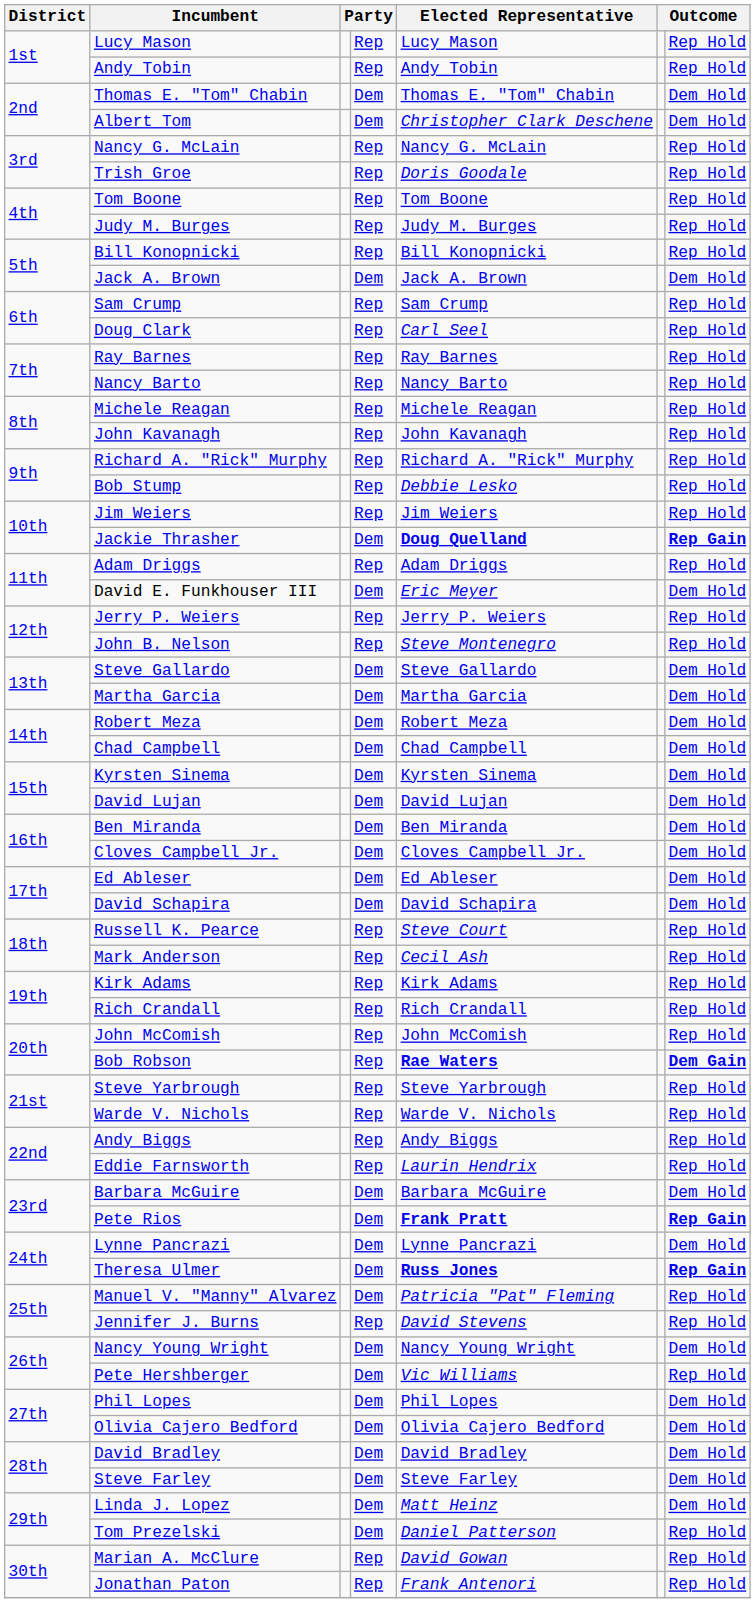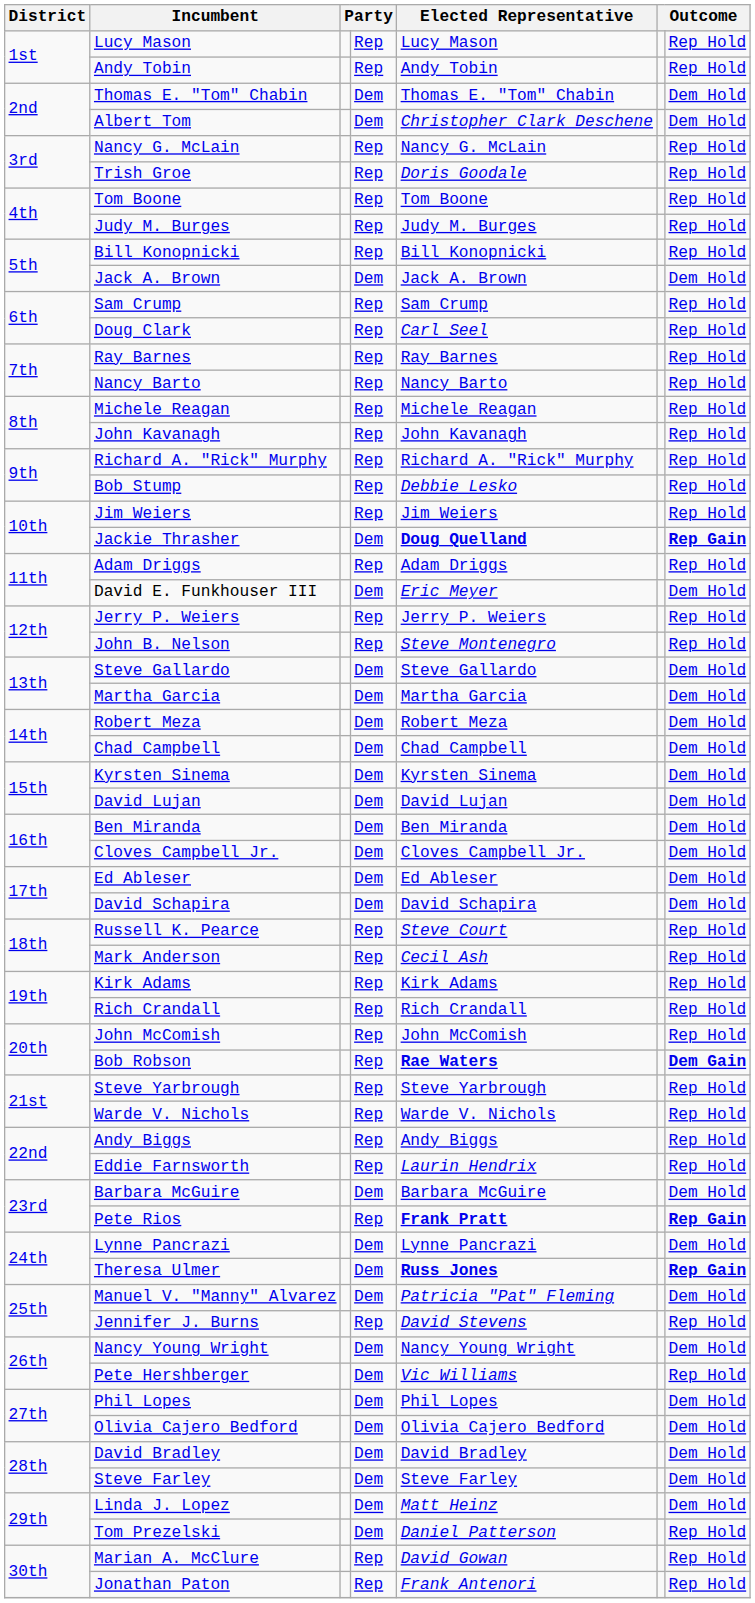(369, 1219) Dem -> (369, 1219) Rep
(707, 1298) Rep Hold -> (707, 1298) Dem Hold
